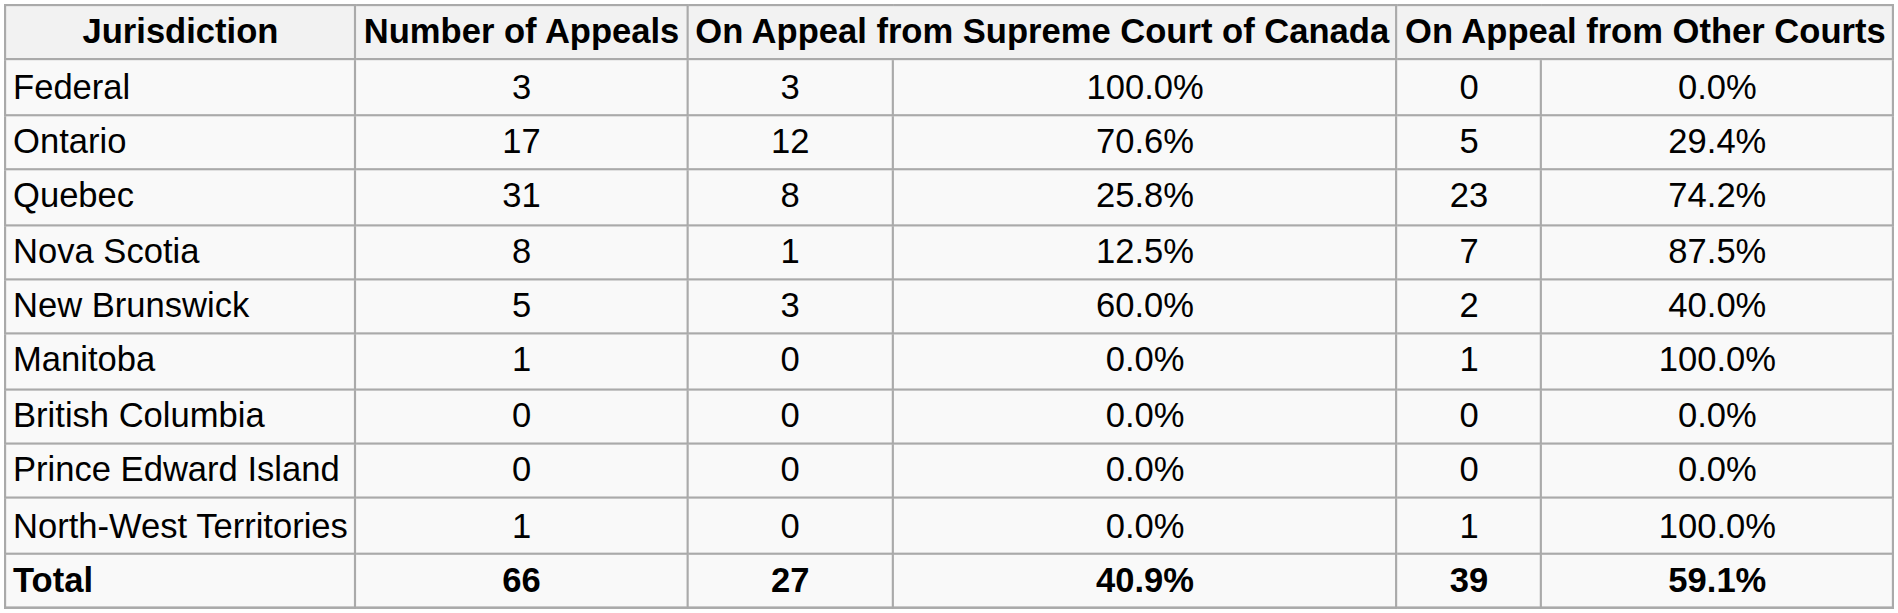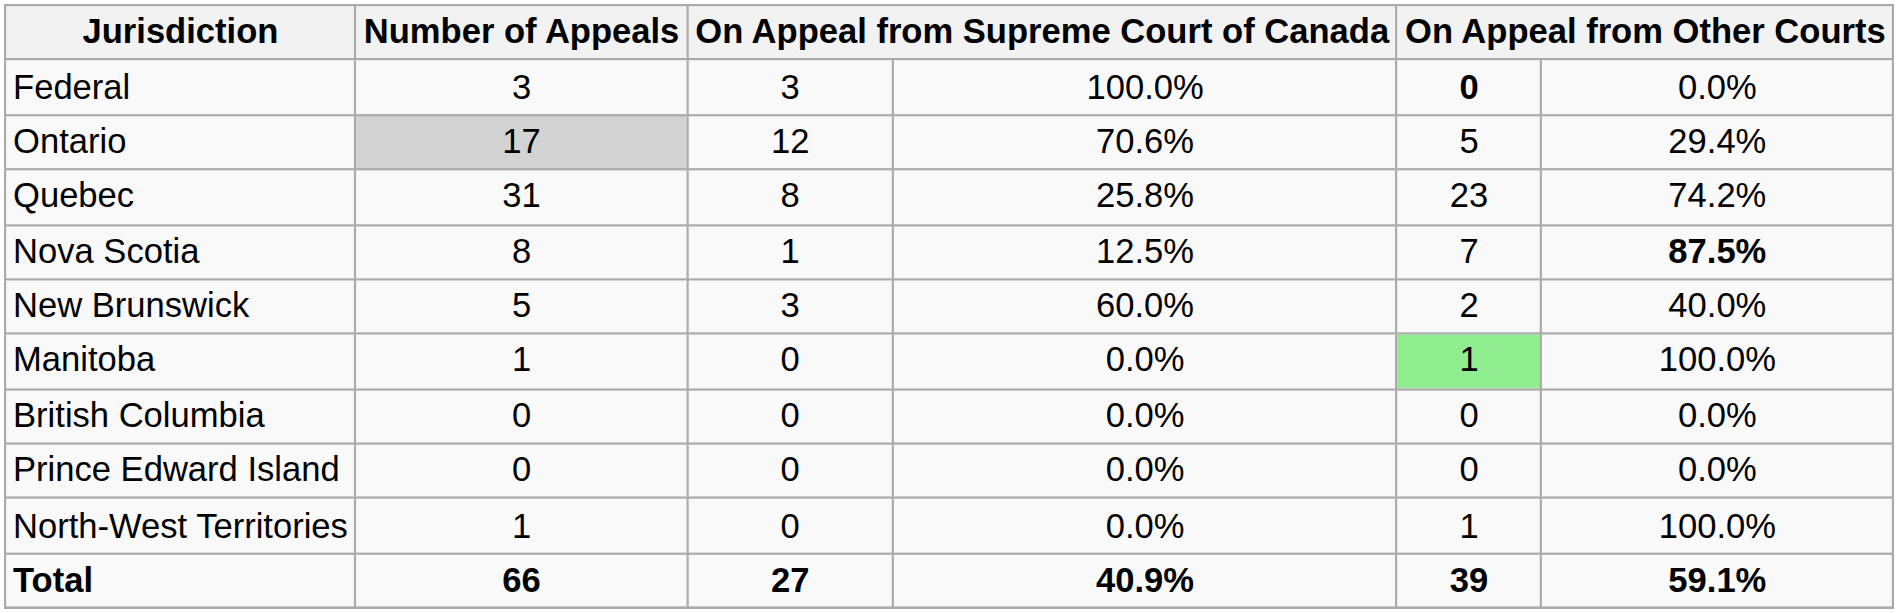(1469, 86) normal -> (1469, 86) bold
(522, 141) no background -> (522, 141) lightgrey background
(1717, 251) normal -> (1717, 251) bold
(1469, 360) no background -> (1469, 360) lightgreen background
